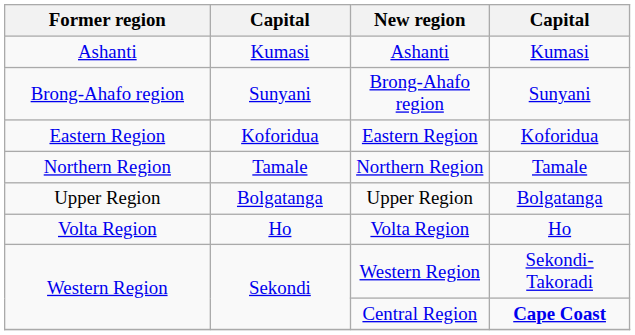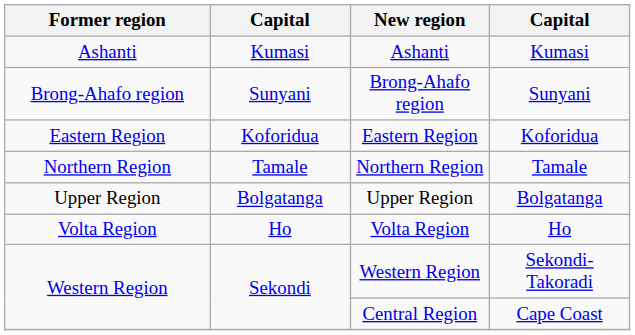(560, 313) bold -> (560, 313) normal
